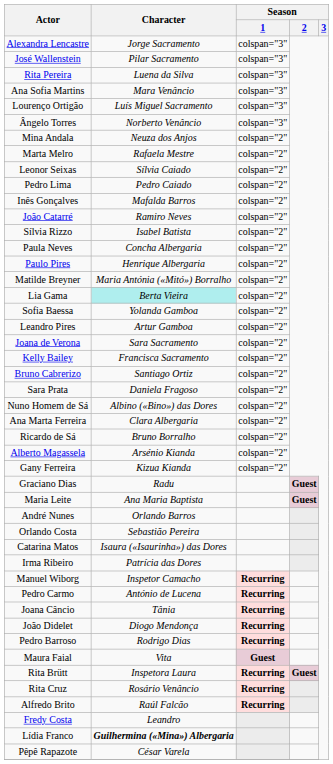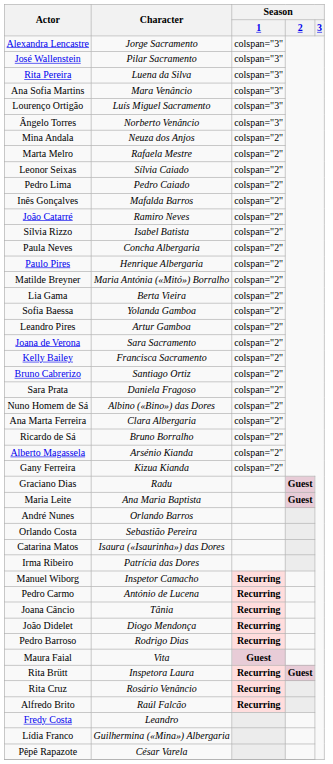(164, 295) paleturquoise background -> (162, 295) no background
(164, 736) bold -> (162, 736) normal
